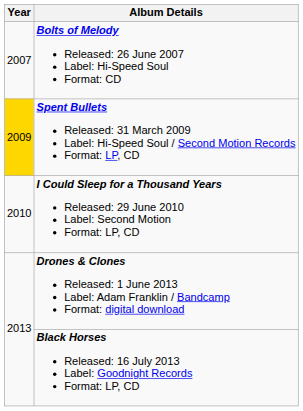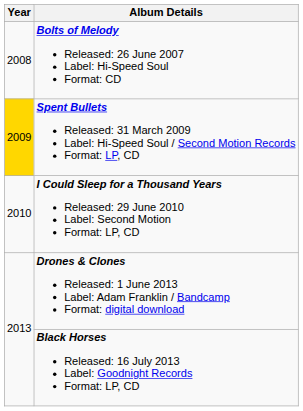(19, 60) 2007 -> (19, 60) 2008
